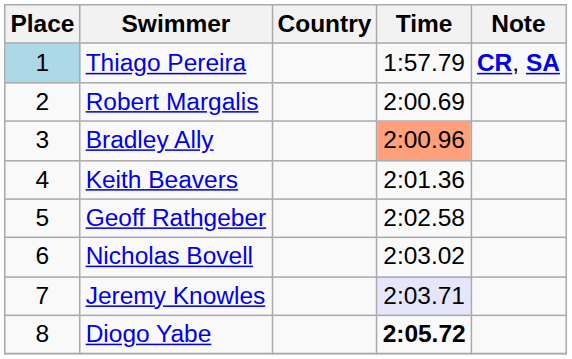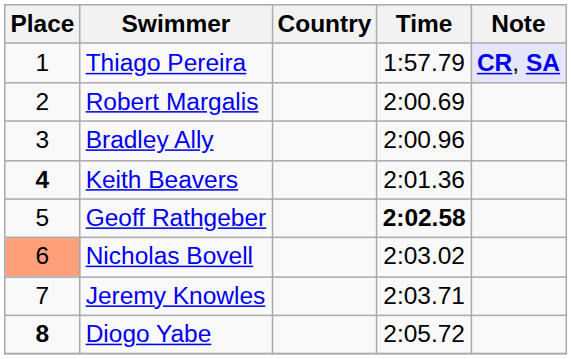(42, 62) lightblue background -> (42, 62) no background
(518, 62) no background -> (518, 62) lavender background
(424, 140) lightsalmon background -> (424, 140) no background
(42, 179) normal -> (42, 179) bold
(424, 218) normal -> (424, 218) bold
(42, 256) no background -> (42, 256) lightsalmon background
(424, 295) lavender background -> (424, 295) no background
(42, 334) normal -> (42, 334) bold
(424, 334) bold -> (424, 334) normal
